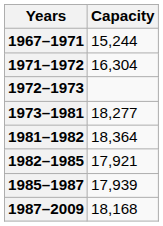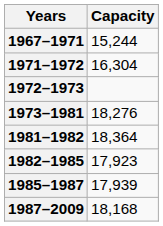(114, 112) 18,277 -> (114, 112) 18,276
(114, 161) 17,921 -> (114, 161) 17,923
